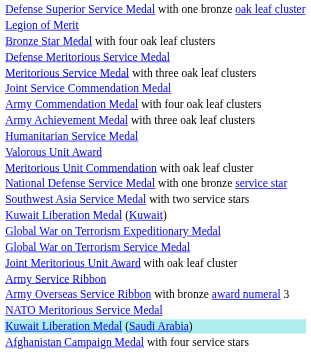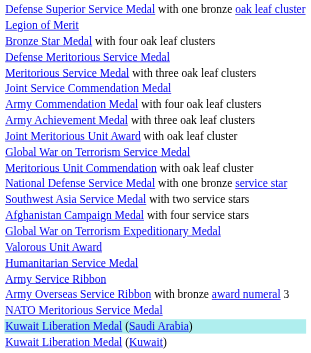(72, 136) Humanitarian Service Medal -> (121, 136) Joint Meritorious Unit Award with oak leaf cluster
(54, 152) Valorous Unit Award -> (98, 152) Global War on Terrorism Service Medal
(86, 215) Kuwait Liberation Medal (Kuwait) -> (127, 215) Afghanistan Campaign Medal with four service stars
(98, 247) Global War on Terrorism Service Medal -> (54, 247) Valorous Unit Award
(121, 263) Joint Meritorious Unit Award with oak leaf cluster -> (72, 263) Humanitarian Service Medal
(127, 342) Afghanistan Campaign Medal with four service stars -> (86, 342) Kuwait Liberation Medal (Kuwait)
